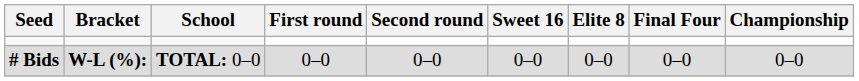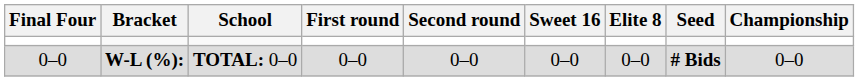columns swapped: (34, 20) <-> (677, 20)
